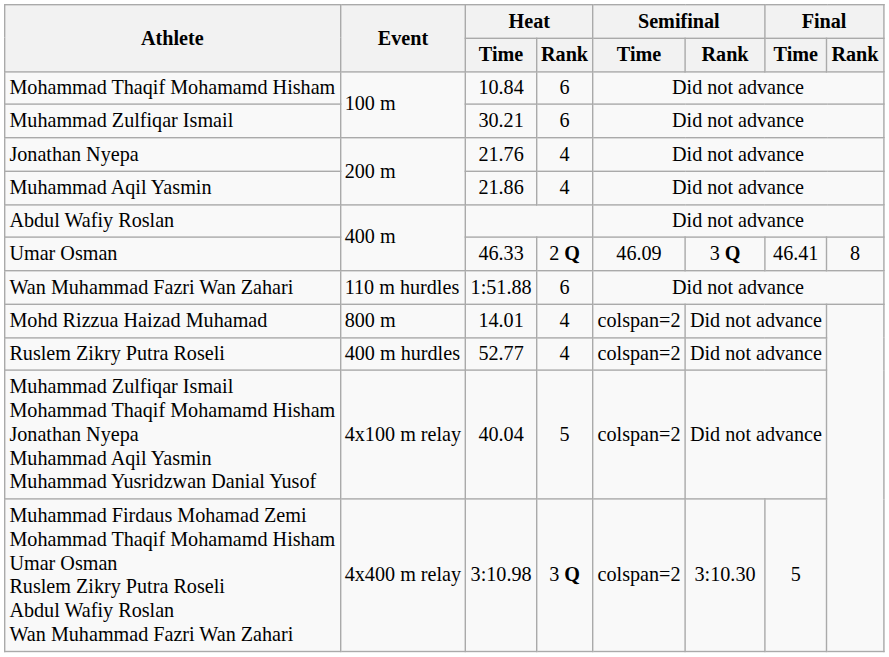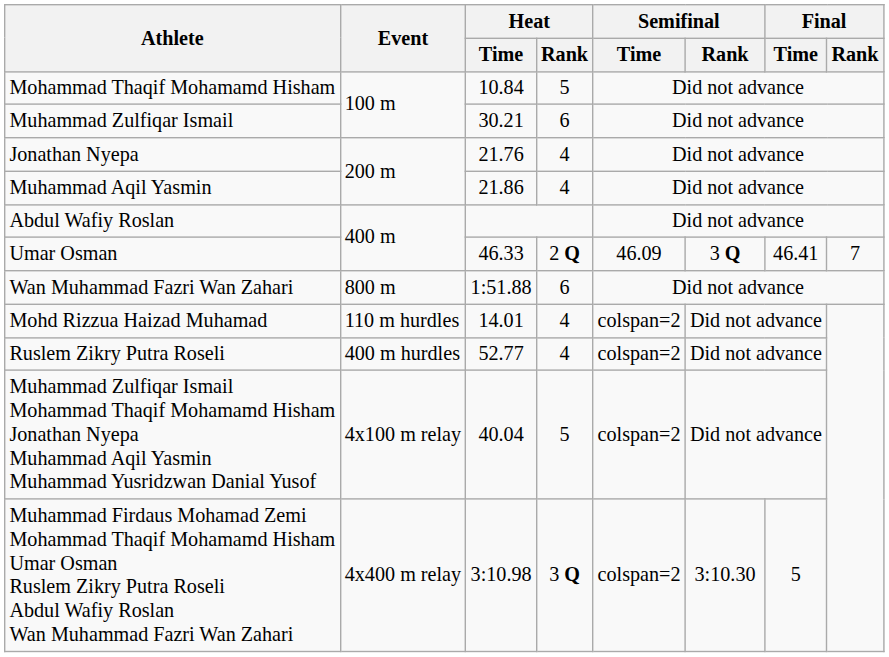(565, 88) 6 -> (565, 88) 5
(855, 254) 8 -> (855, 254) 7
(402, 287) 110 m hurdles -> (370, 287) 800 m
(370, 320) 800 m -> (402, 320) 110 m hurdles
